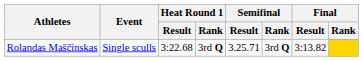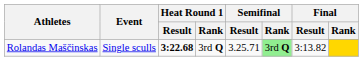(177, 48) normal -> (177, 48) bold
(277, 48) no background -> (277, 48) lightgreen background
